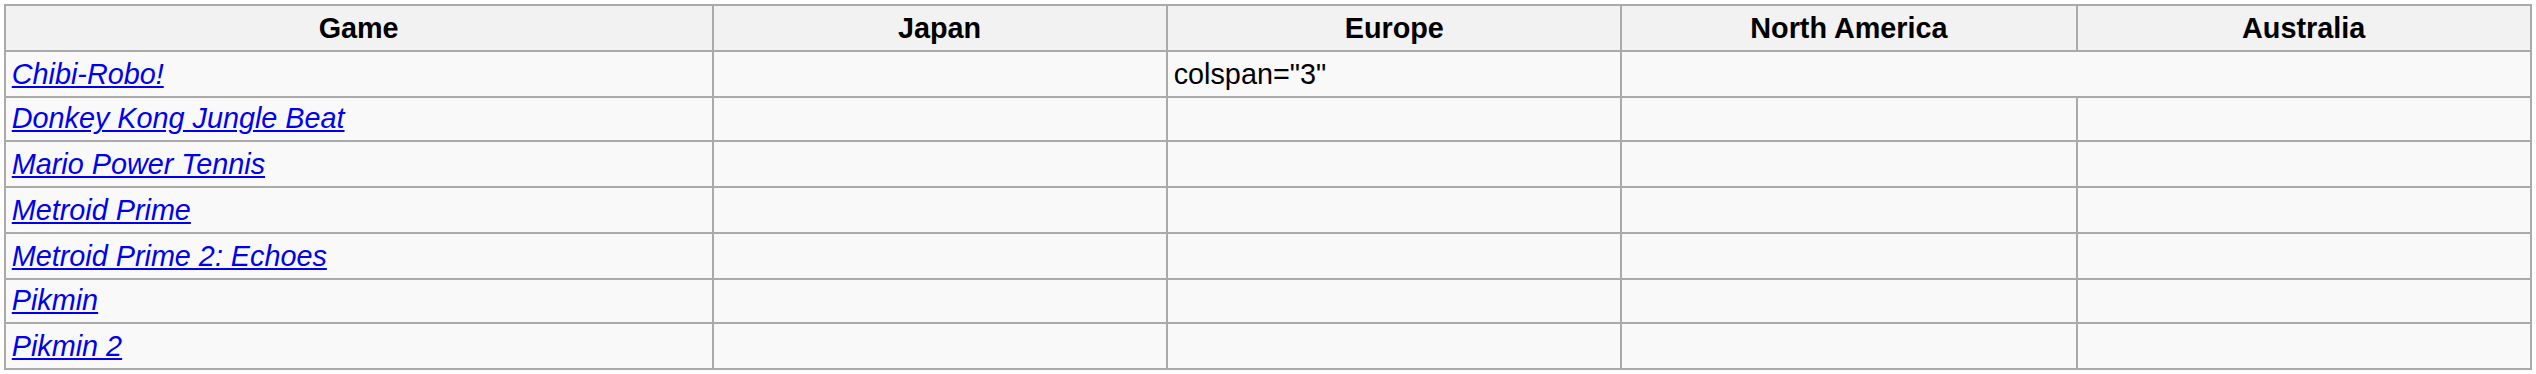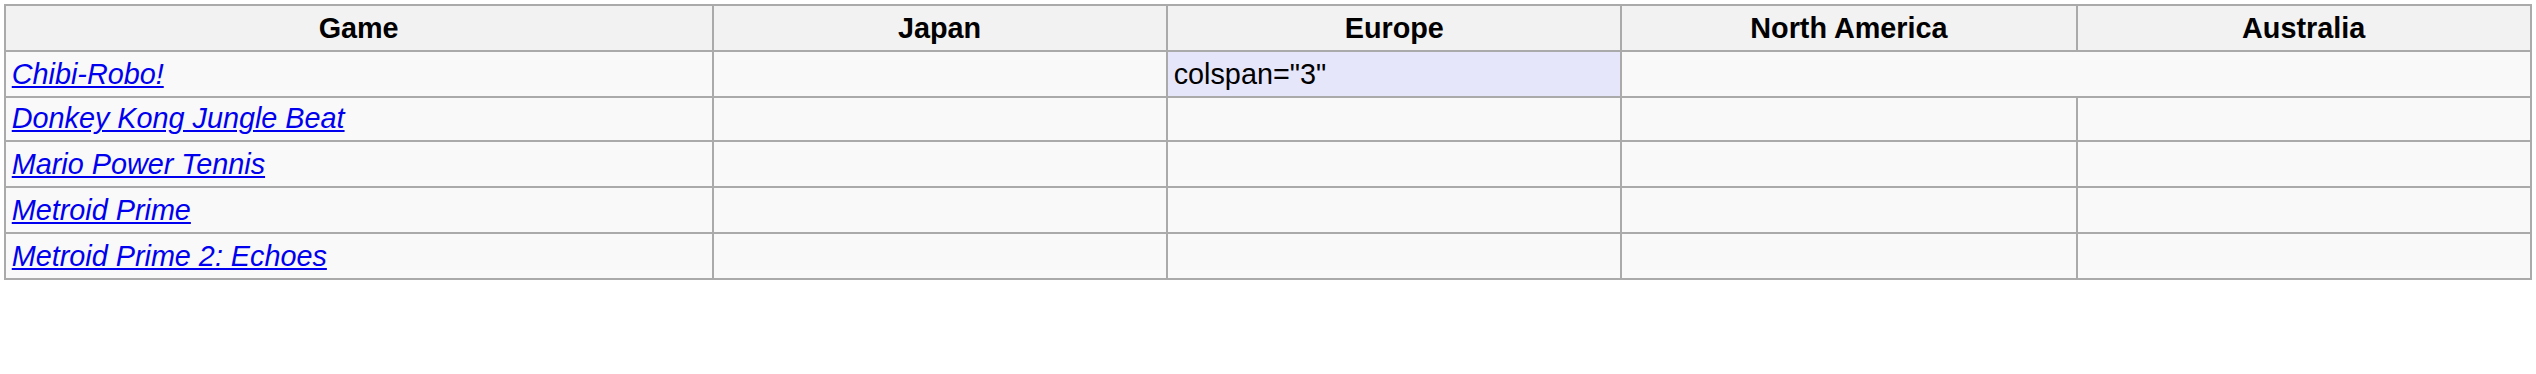(1250, 74) no background -> (1250, 74) lavender background
- row: (55, 301)
- row: (67, 347)
